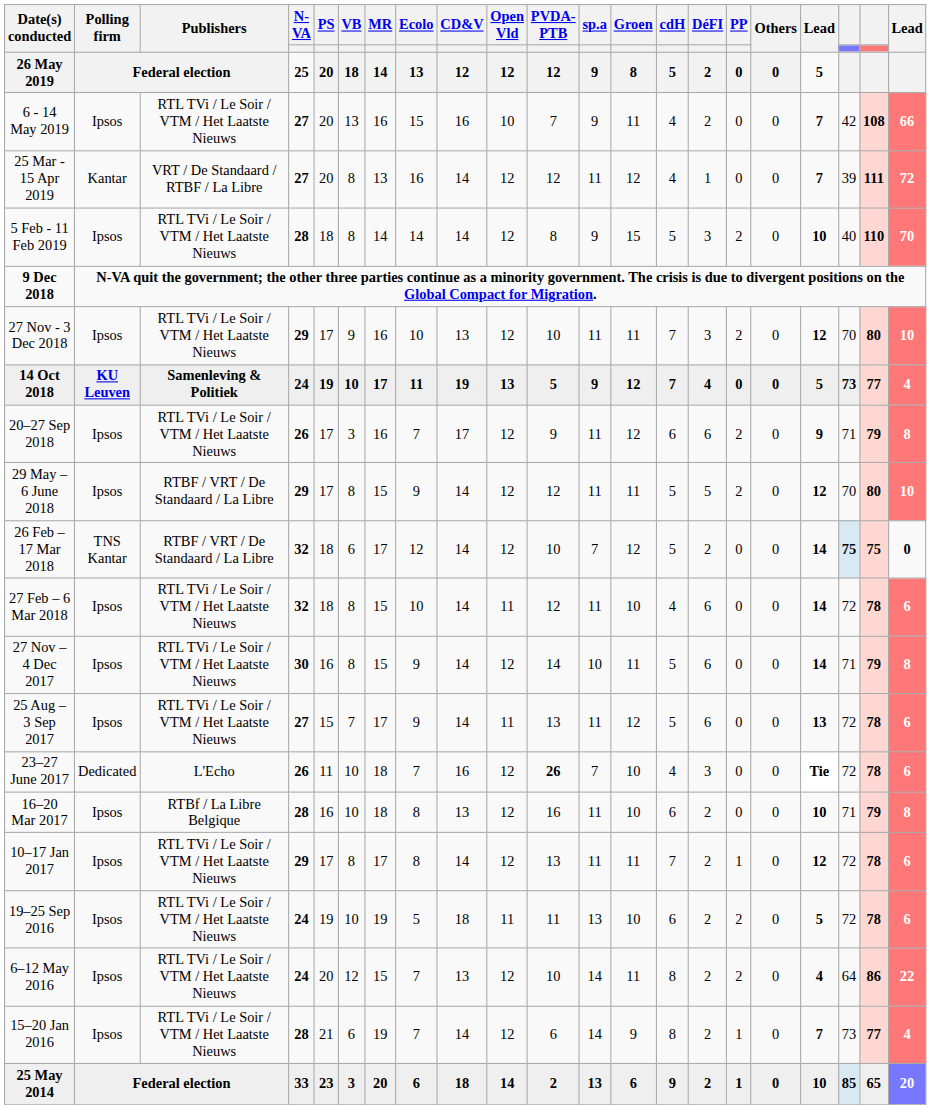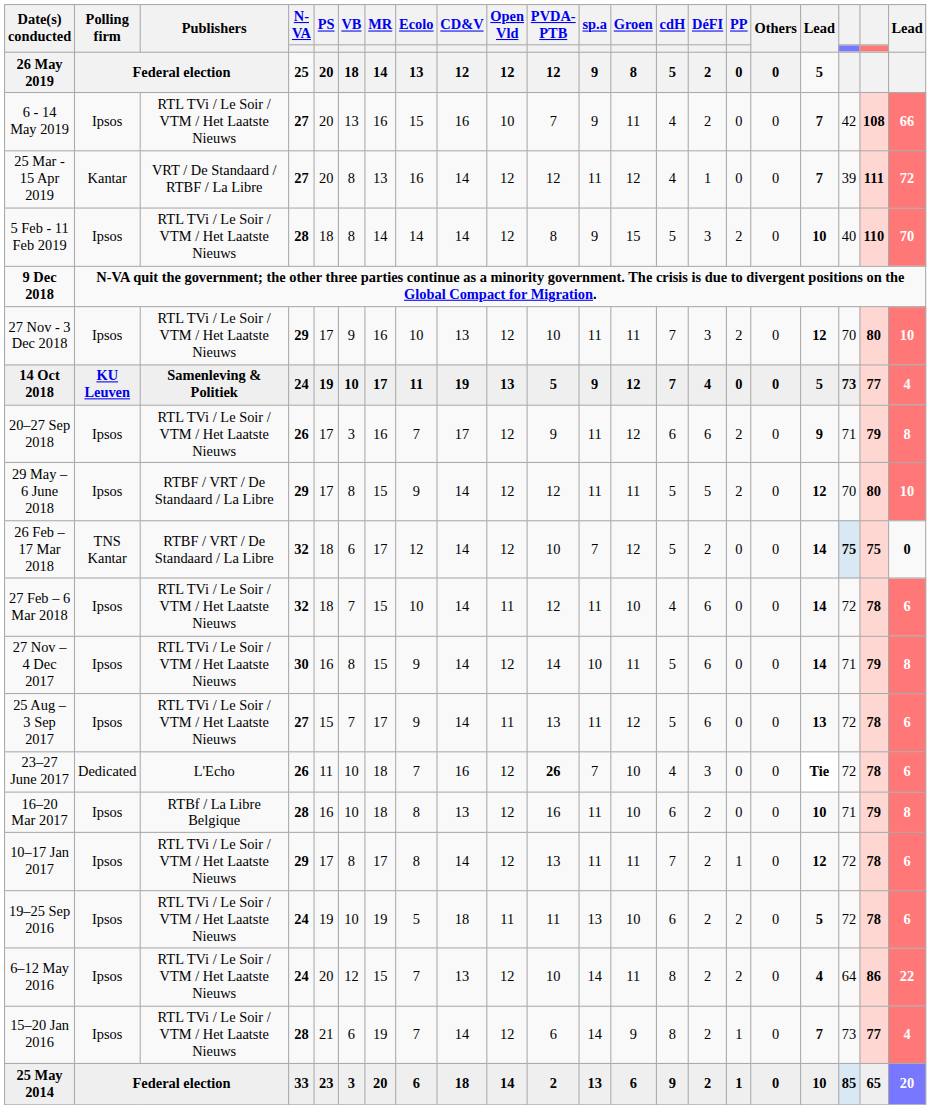(351, 606) 8 -> (351, 606) 7
